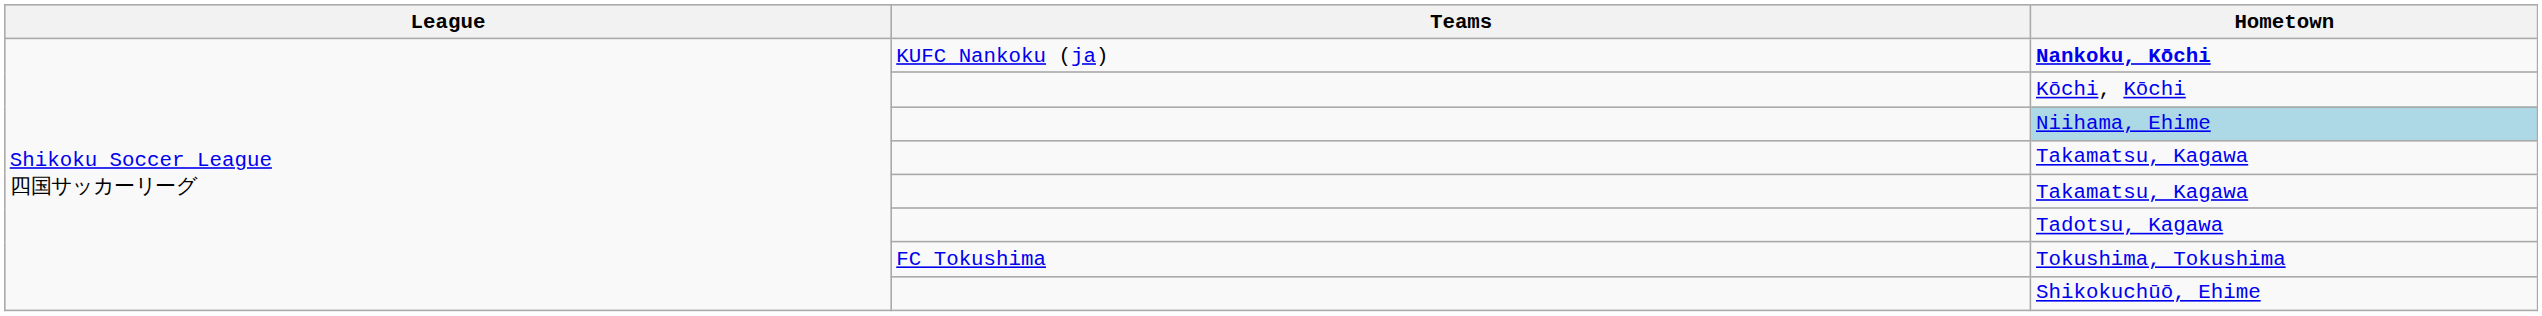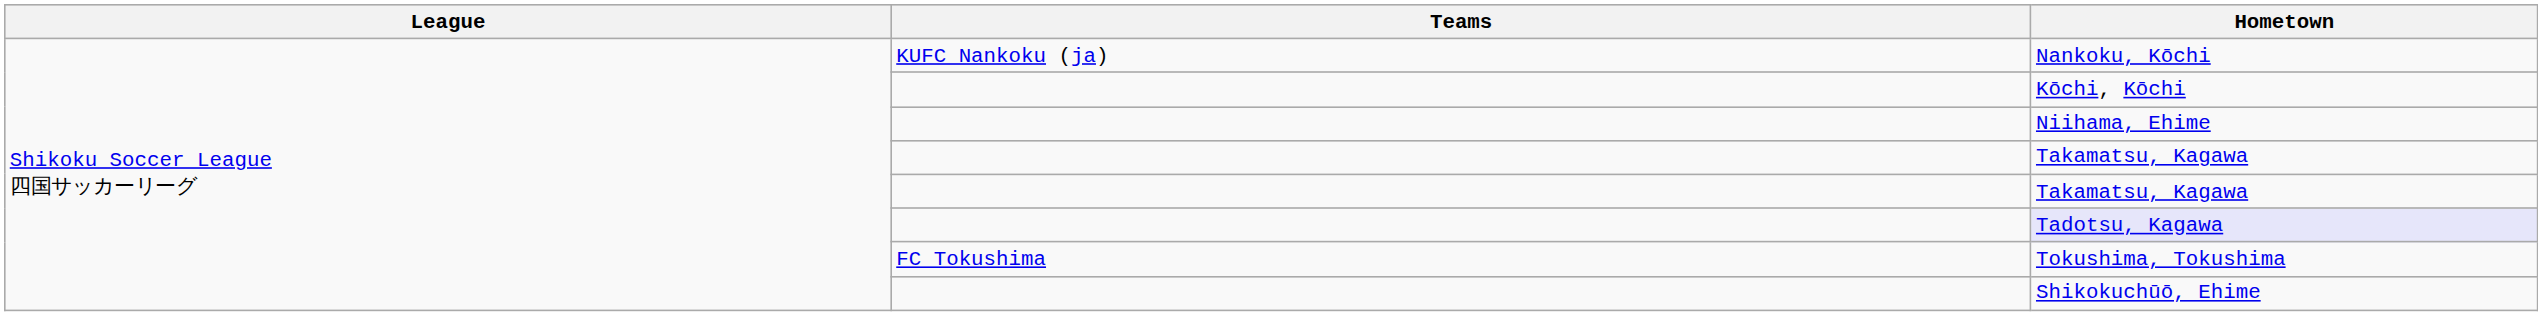(2123, 56) bold -> (2123, 56) normal
(2123, 123) lightblue background -> (2123, 123) no background
(2130, 225) no background -> (2130, 225) lavender background
